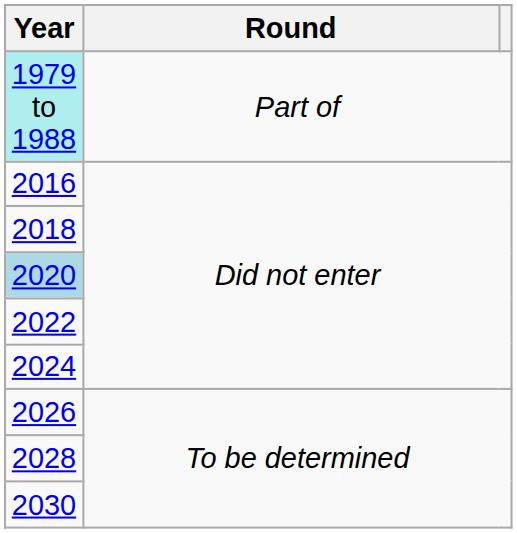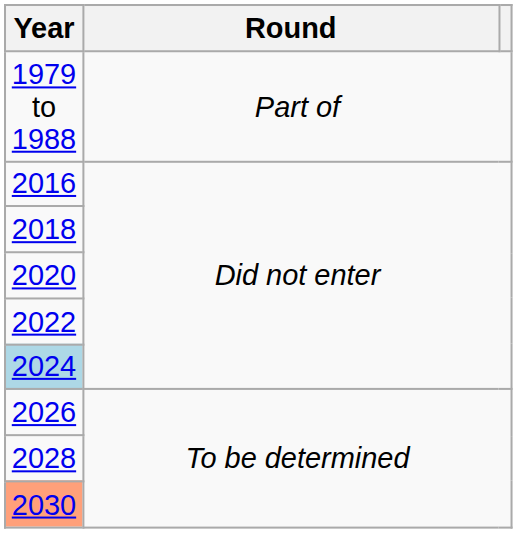(44, 106) paleturquoise background -> (44, 106) no background
(44, 275) lightblue background -> (44, 275) no background
(44, 367) no background -> (44, 367) lightblue background
(44, 504) no background -> (44, 504) lightsalmon background
